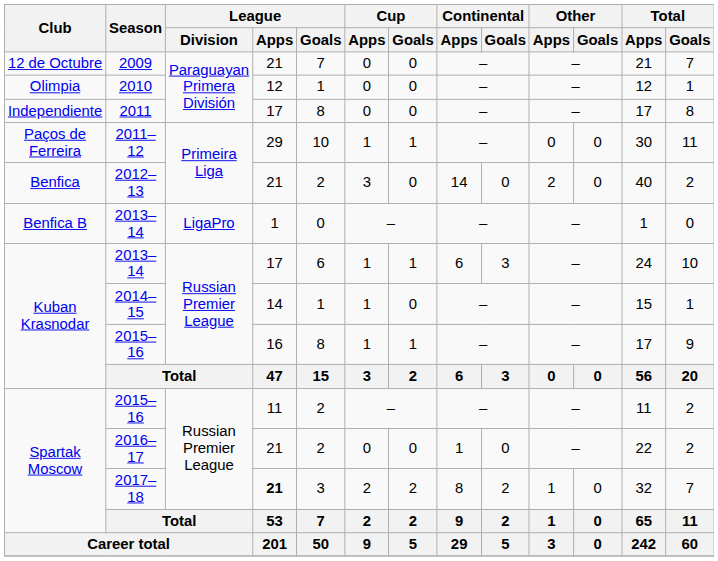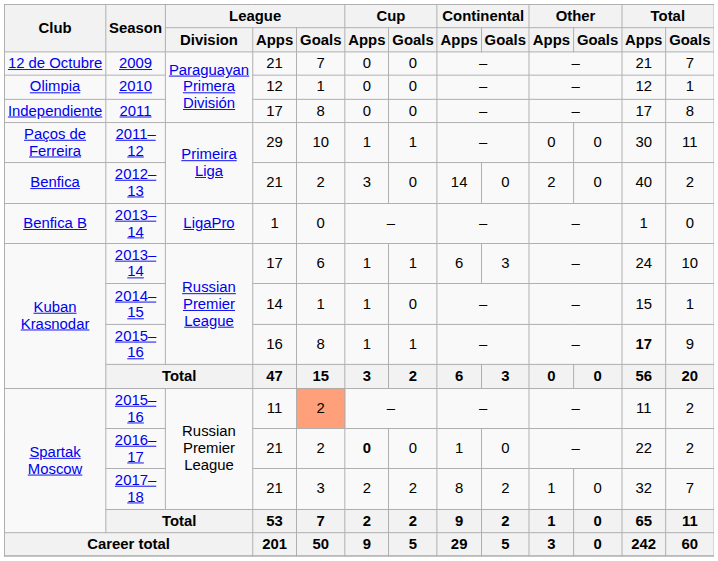(644, 344) normal -> (644, 344) bold
(321, 408) no background -> (321, 408) lightsalmon background
(367, 448) normal -> (367, 448) bold
(275, 488) bold -> (275, 488) normal
